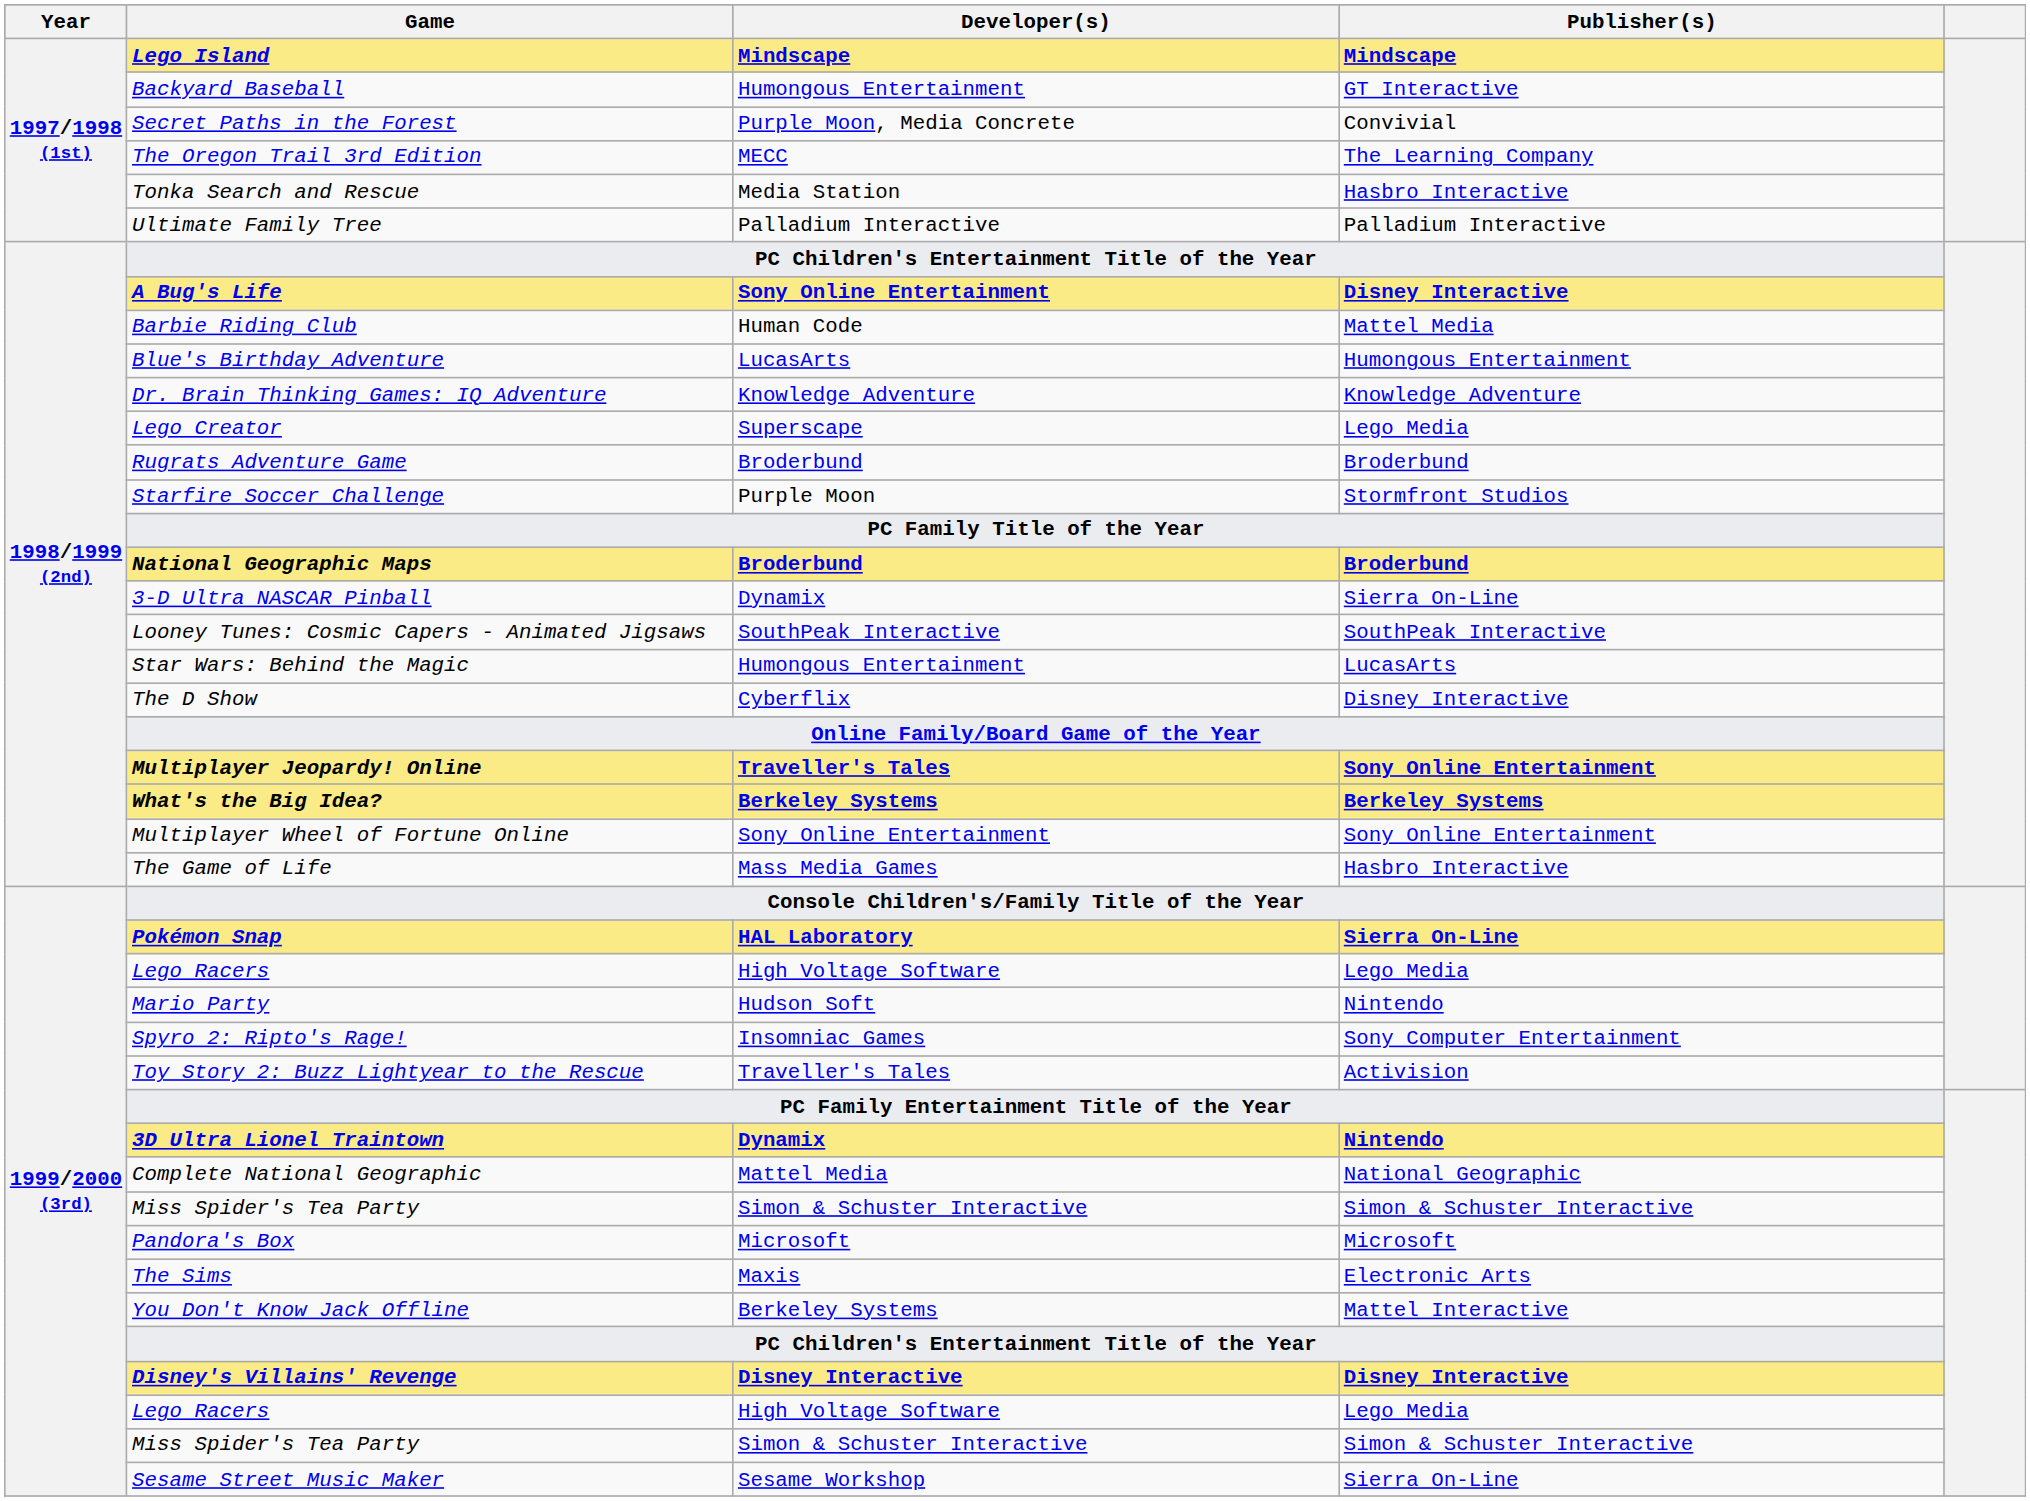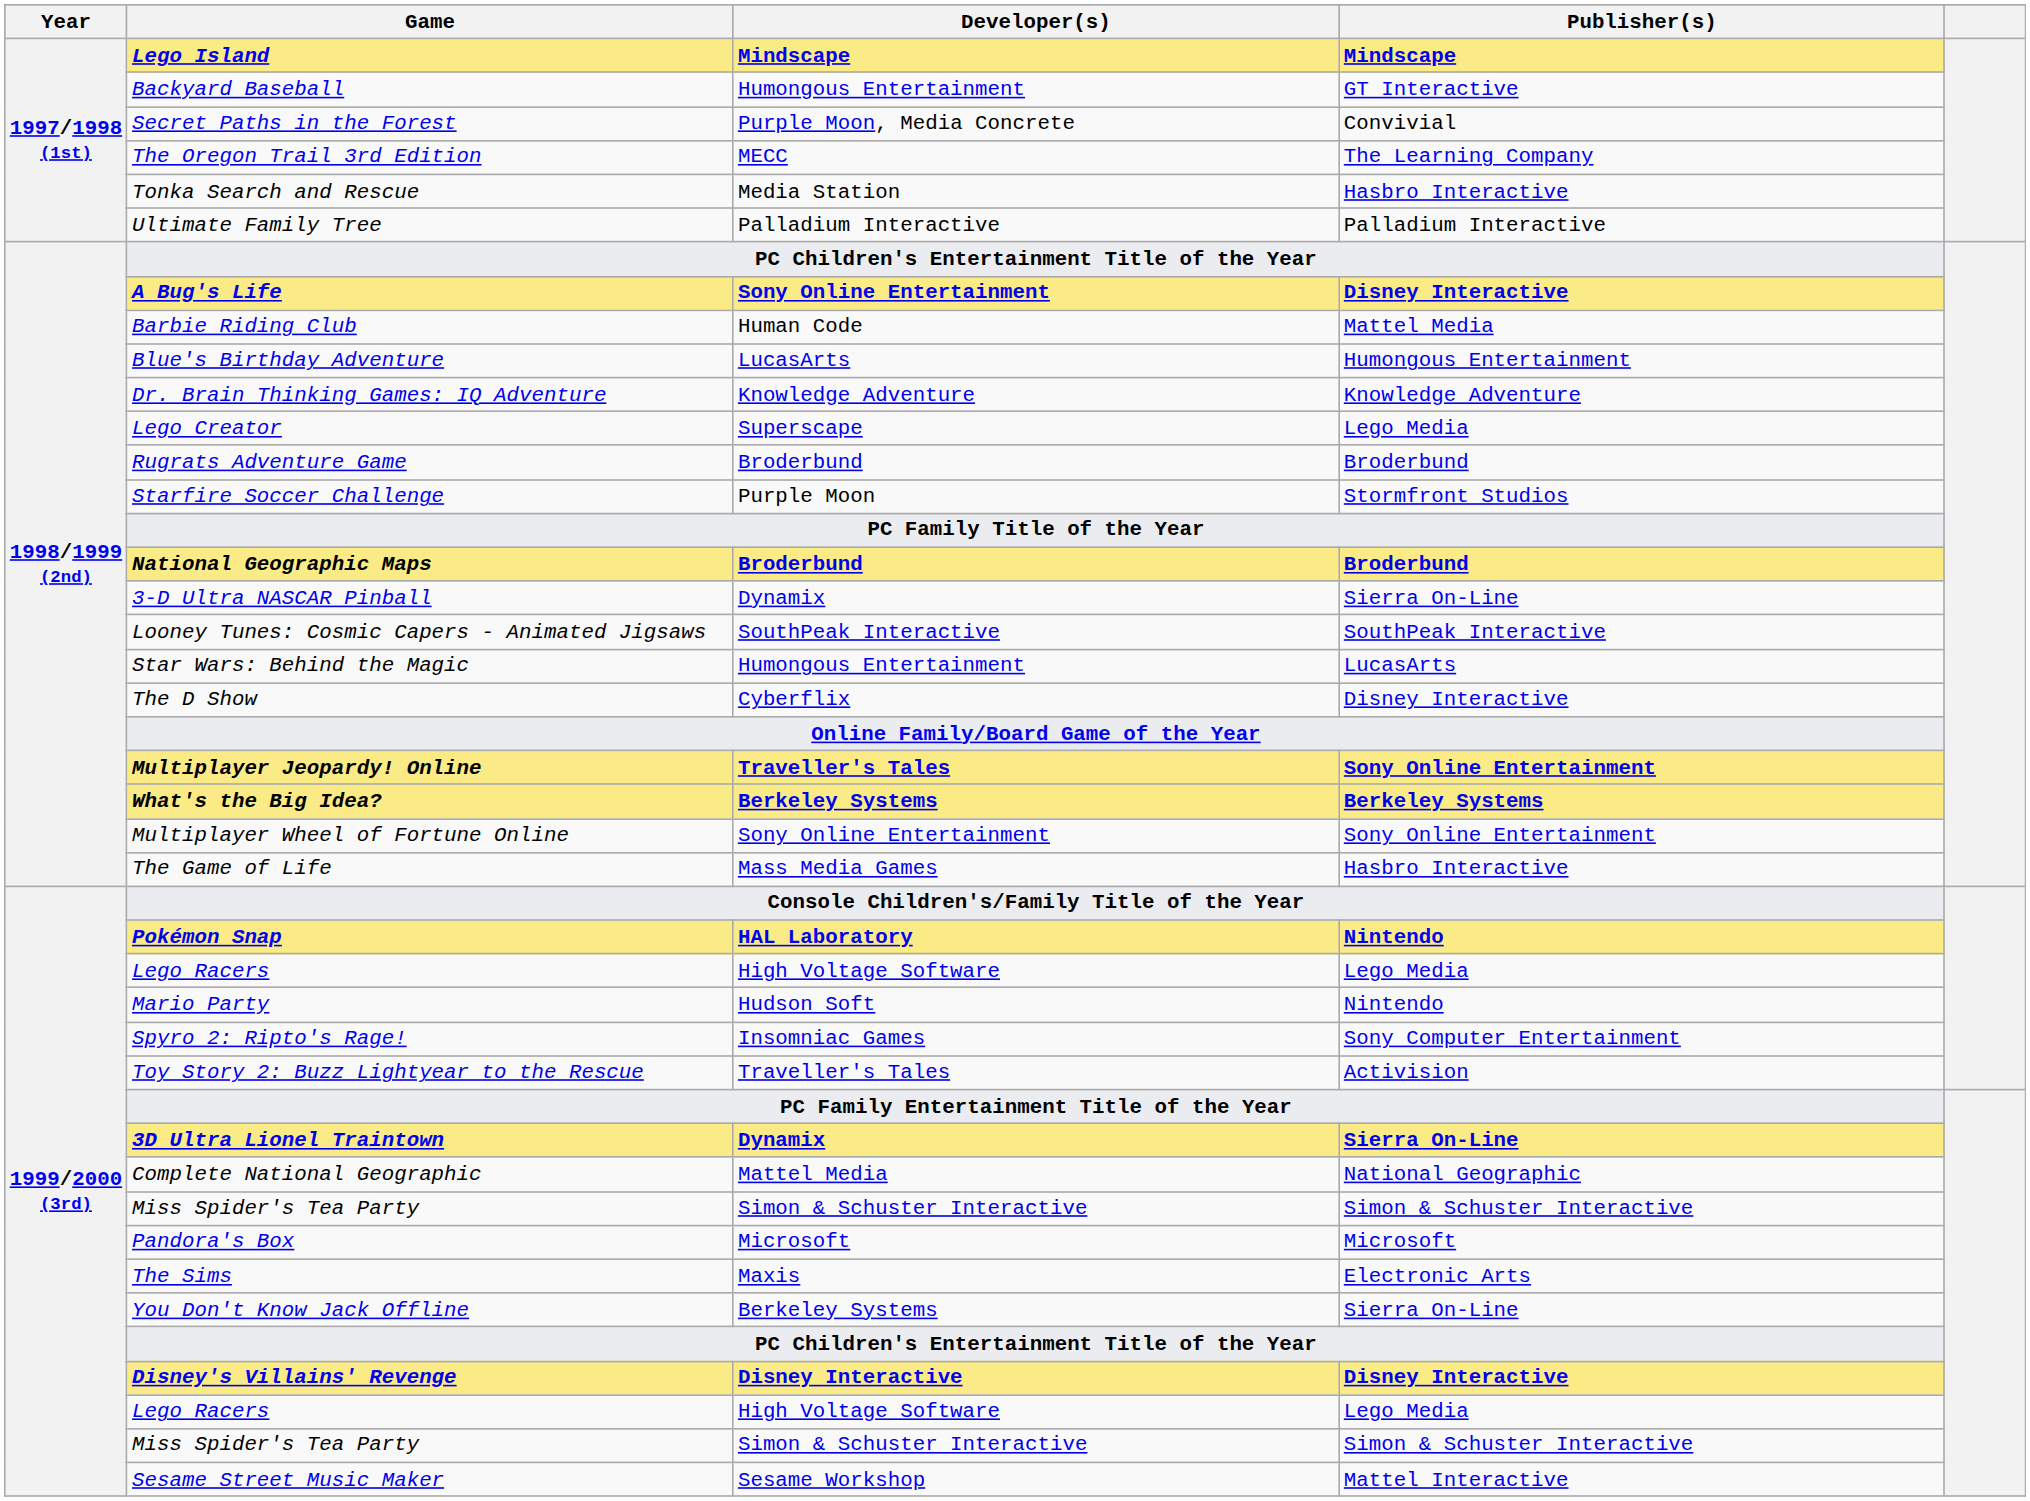(1431, 937) Sierra On-Line -> (1394, 937) Nintendo
(1394, 1140) Nintendo -> (1431, 1140) Sierra On-Line
(1456, 1310) Mattel Interactive -> (1431, 1310) Sierra On-Line
(1431, 1479) Sierra On-Line -> (1456, 1479) Mattel Interactive
